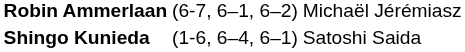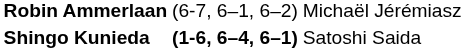(235, 37) normal -> (235, 37) bold
